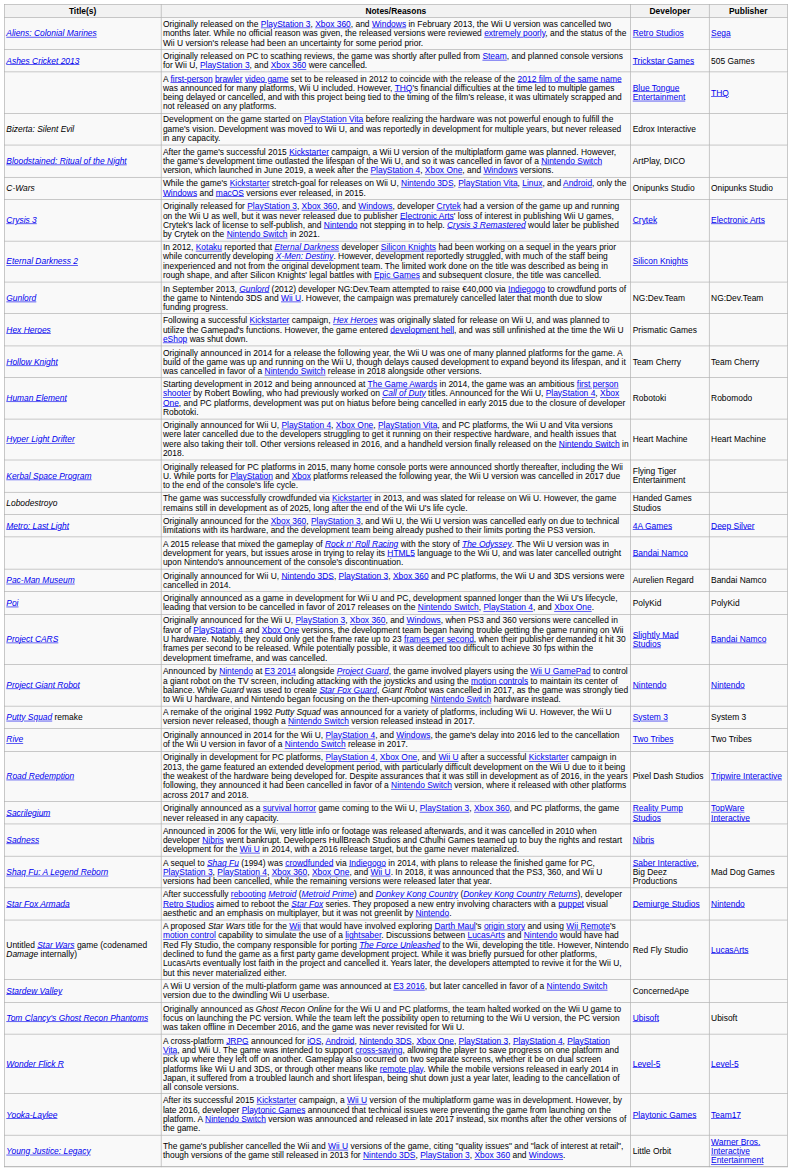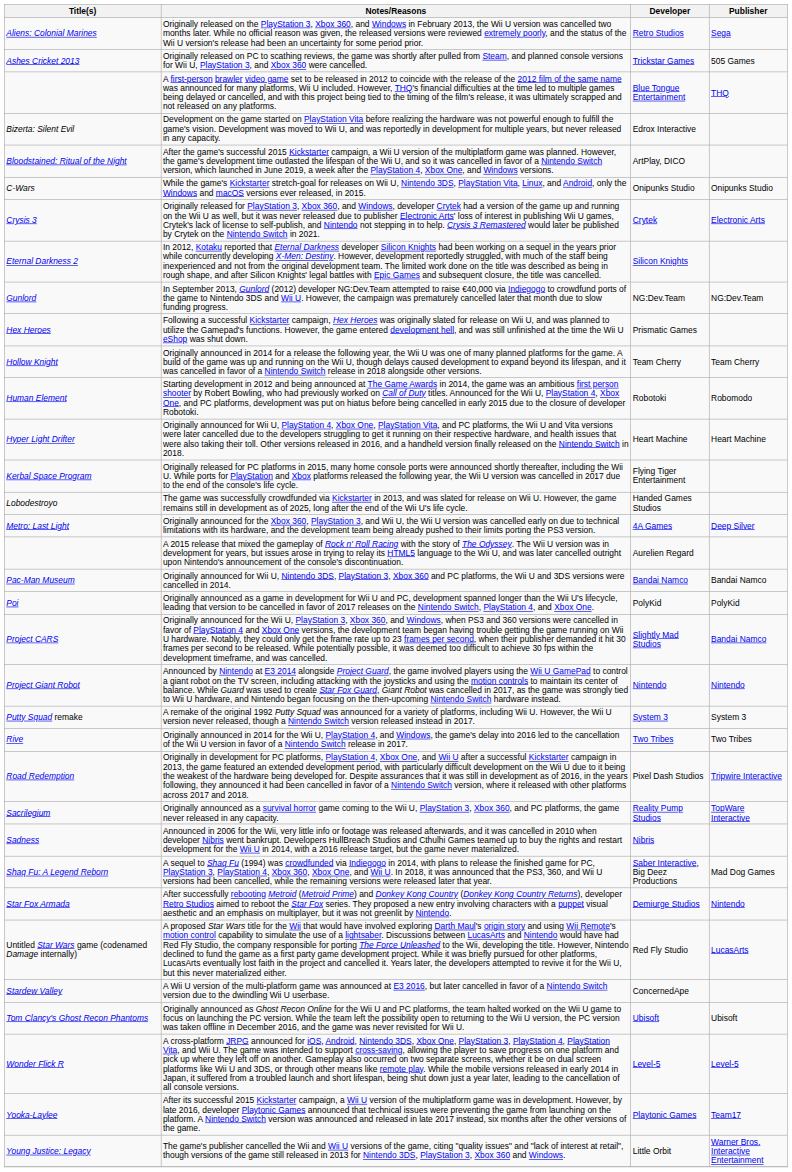(660, 553) Bandai Namco -> (663, 553) Aurelien Regard
(663, 580) Aurelien Regard -> (660, 580) Bandai Namco
